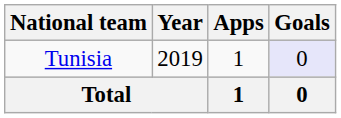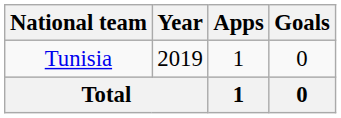(302, 58) lavender background -> (302, 58) no background
